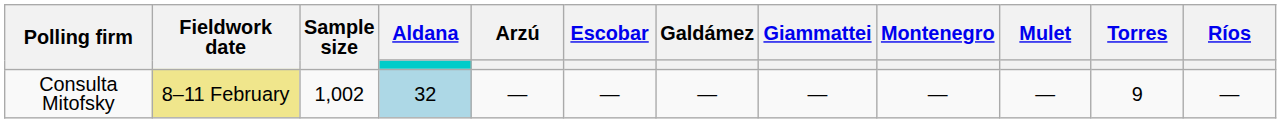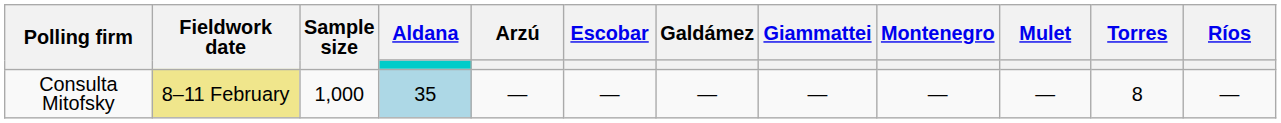(339, 94) 1,002 -> (339, 94) 1,000
(425, 94) 32 -> (425, 94) 35
(1137, 94) 9 -> (1137, 94) 8
